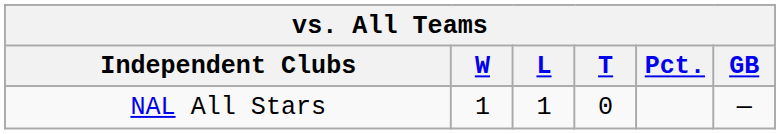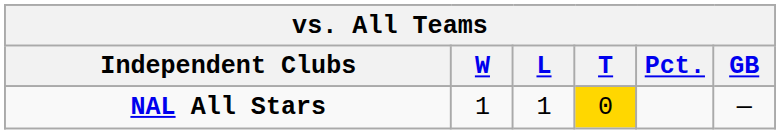(228, 107) normal -> (228, 107) bold
(606, 107) no background -> (606, 107) gold background
